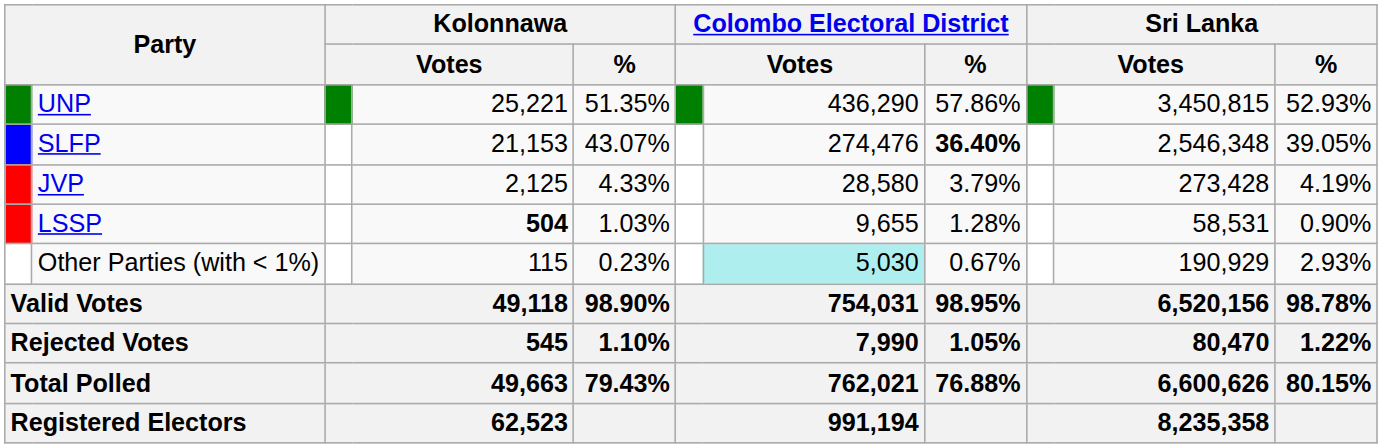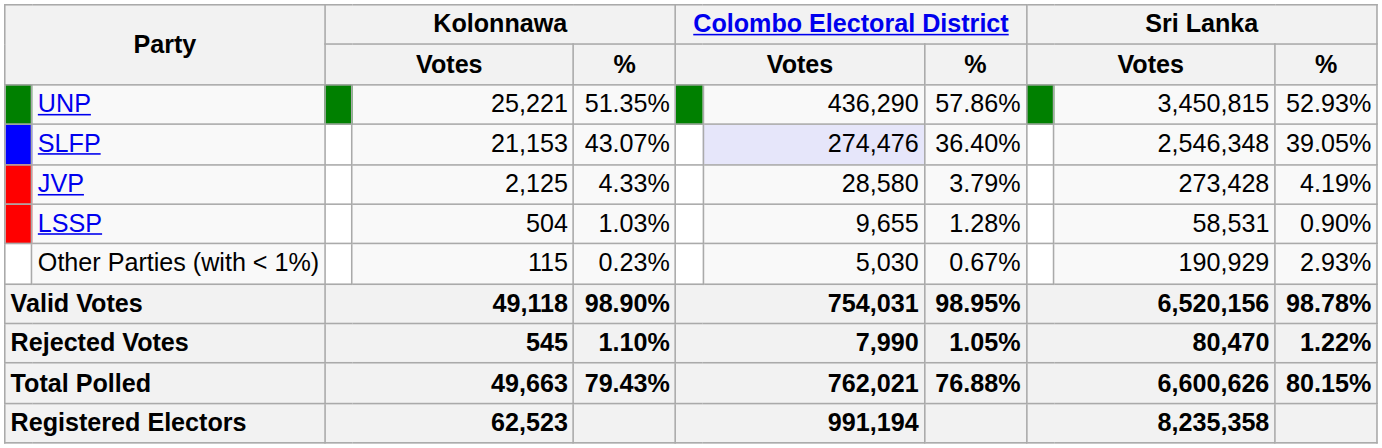(873, 143) no background -> (873, 143) lavender background
(978, 143) bold -> (978, 143) normal
(547, 223) bold -> (547, 223) normal
(887, 263) paleturquoise background -> (887, 263) no background
